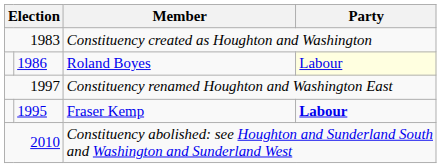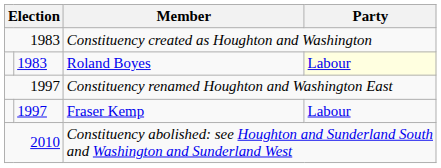(32, 63) 1986 -> (32, 63) 1983
(32, 110) 1995 -> (32, 110) 1997
(323, 110) bold -> (329, 110) normal
